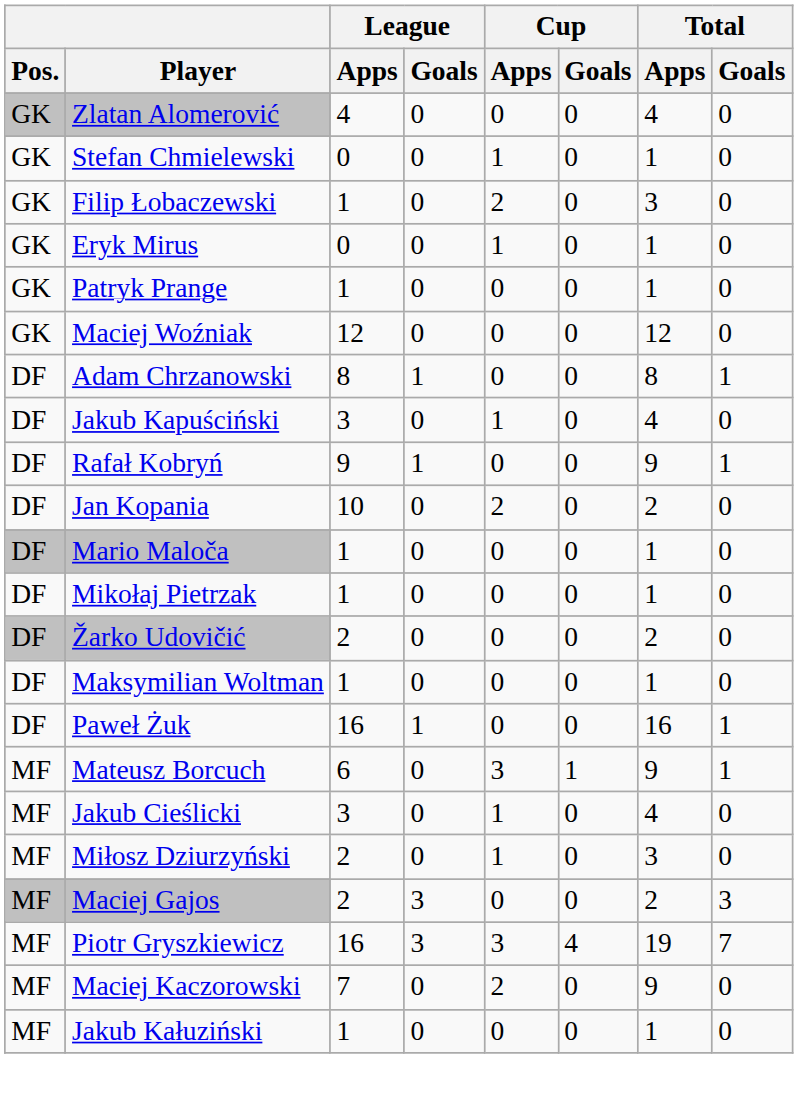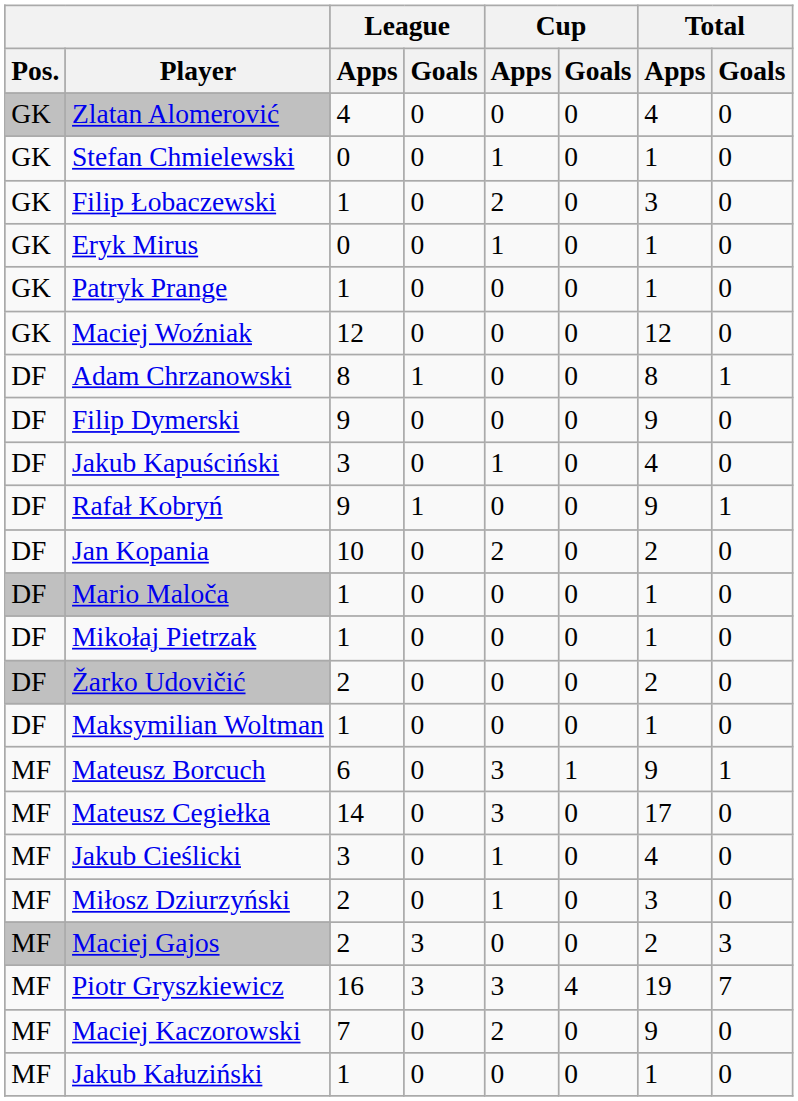+ row: (156, 419)
- row: (131, 725)
+ row: (171, 812)
